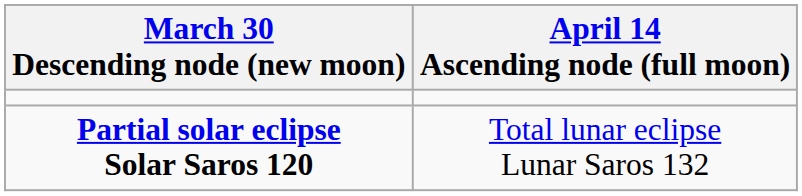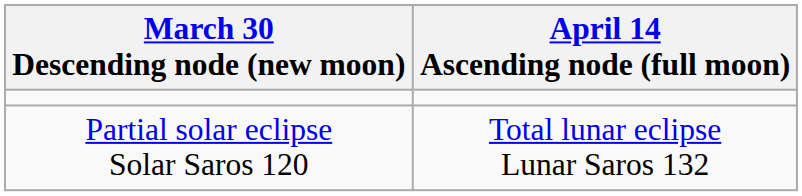(209, 147) bold -> (209, 147) normal
